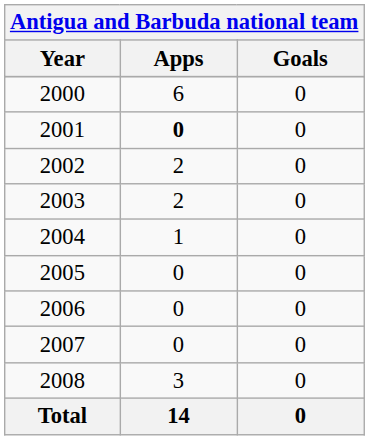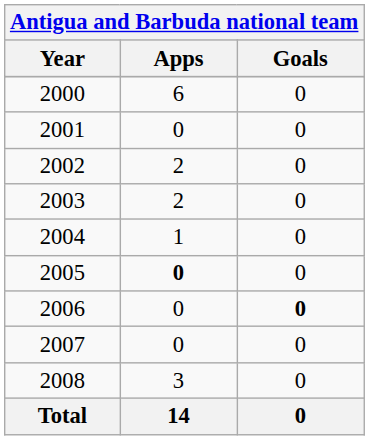(179, 129) bold -> (179, 129) normal
(179, 272) normal -> (179, 272) bold
(300, 308) normal -> (300, 308) bold
